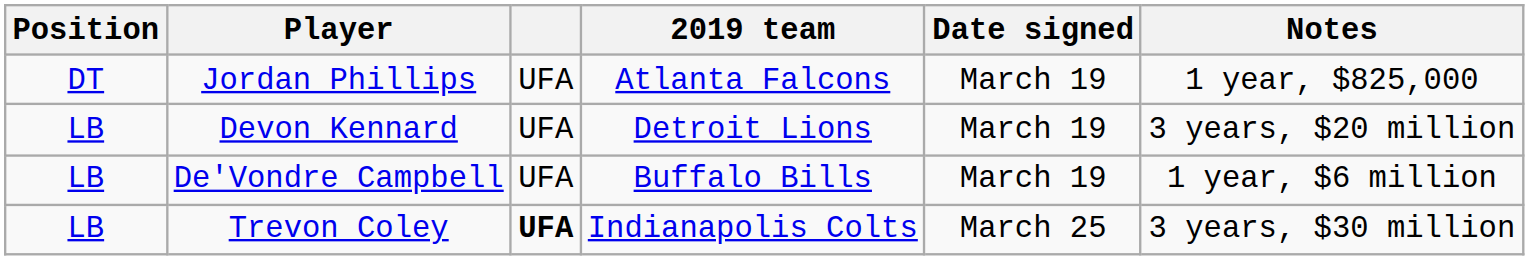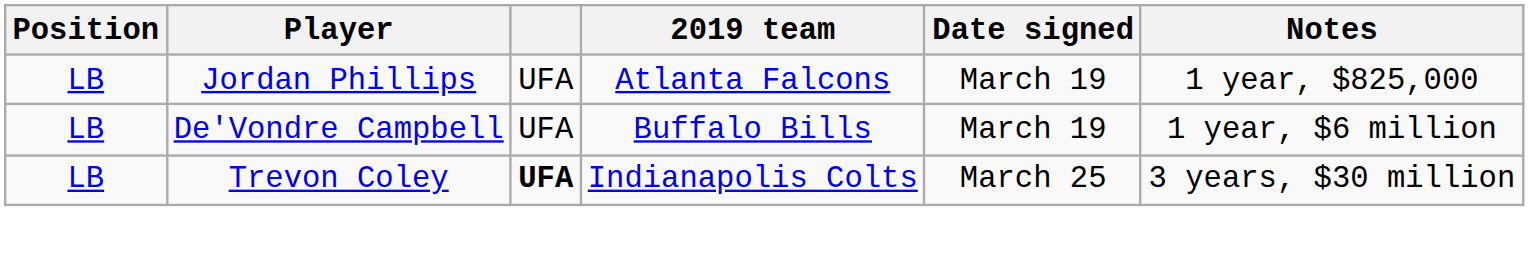(86, 80) DT -> (86, 80) LB
- row: (339, 130)
